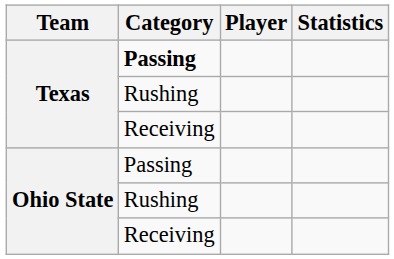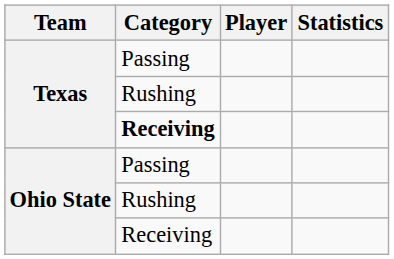(160, 58) bold -> (156, 58) normal
(169, 129) normal -> (168, 129) bold
